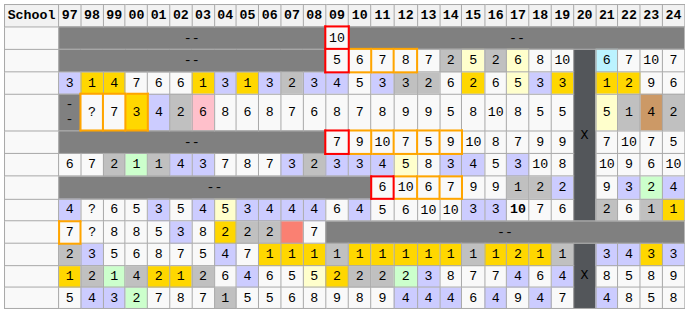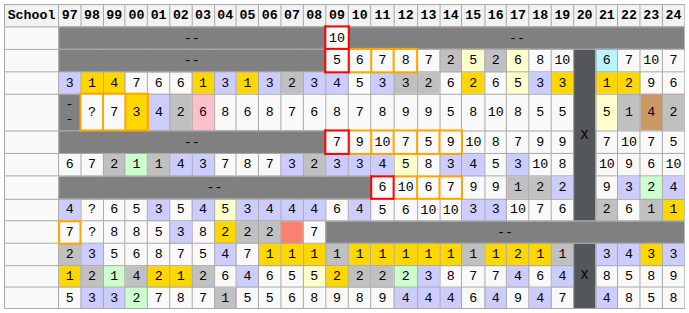(518, 210) bold -> (518, 210) normal
(92, 298) 4 -> (92, 298) 3
